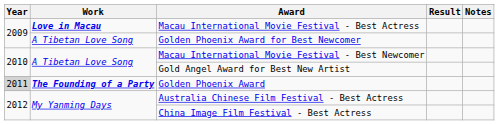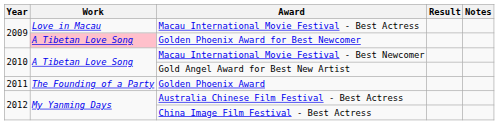(67, 26) bold -> (67, 26) normal
(83, 40) no background -> (83, 40) pink background
(17, 84) lightgrey background -> (17, 84) no background
(93, 84) bold -> (93, 84) normal
